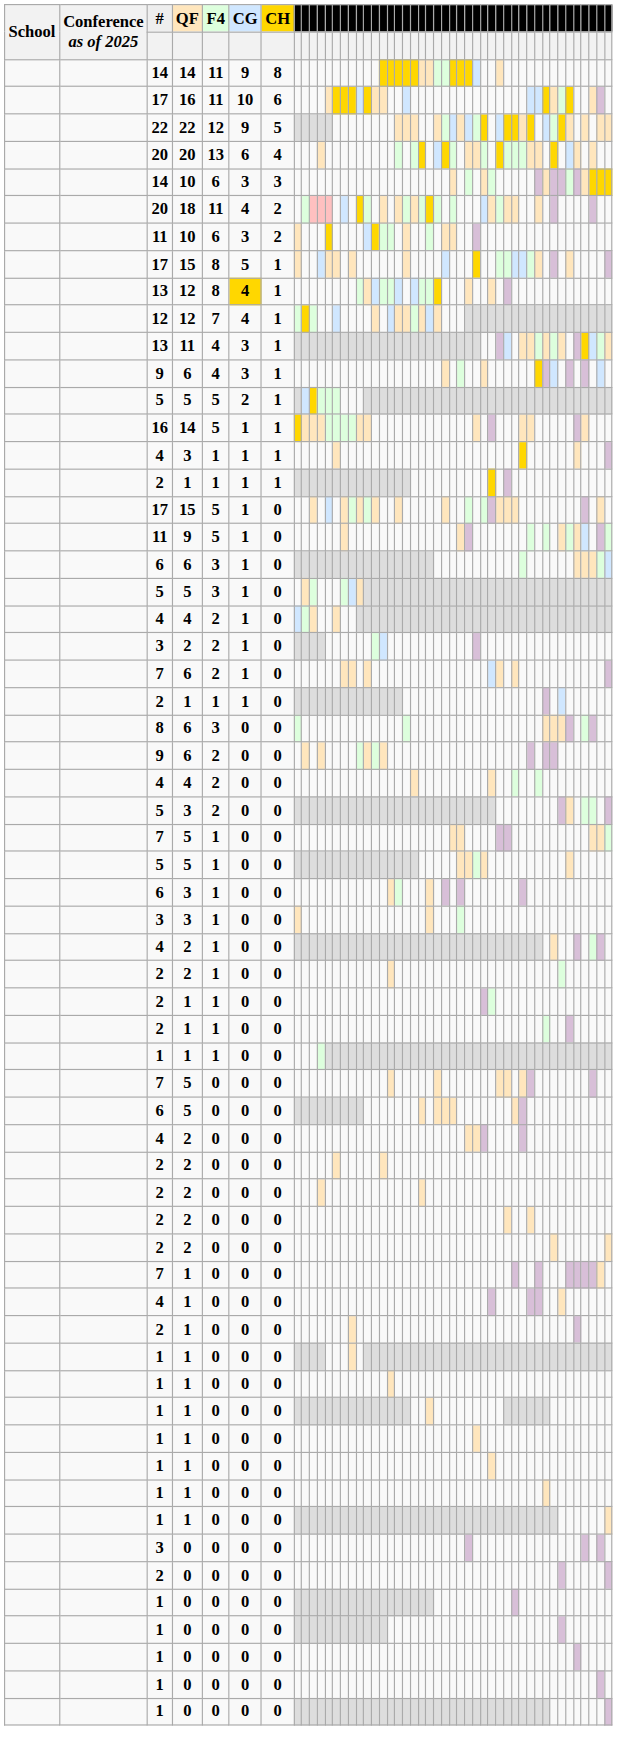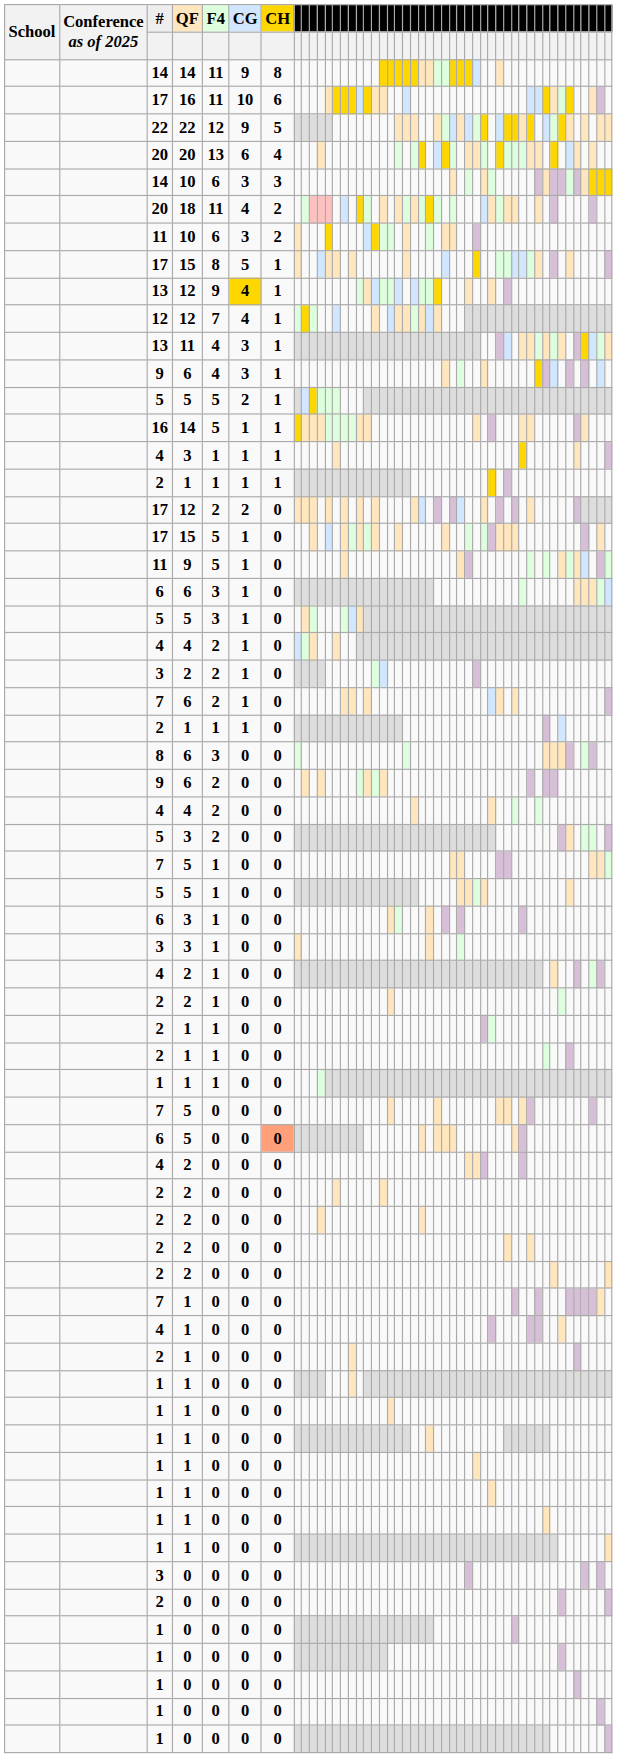(216, 291) 8 -> (216, 291) 9
+ row: (160, 510)
(278, 1111) no background -> (278, 1138) lightsalmon background
